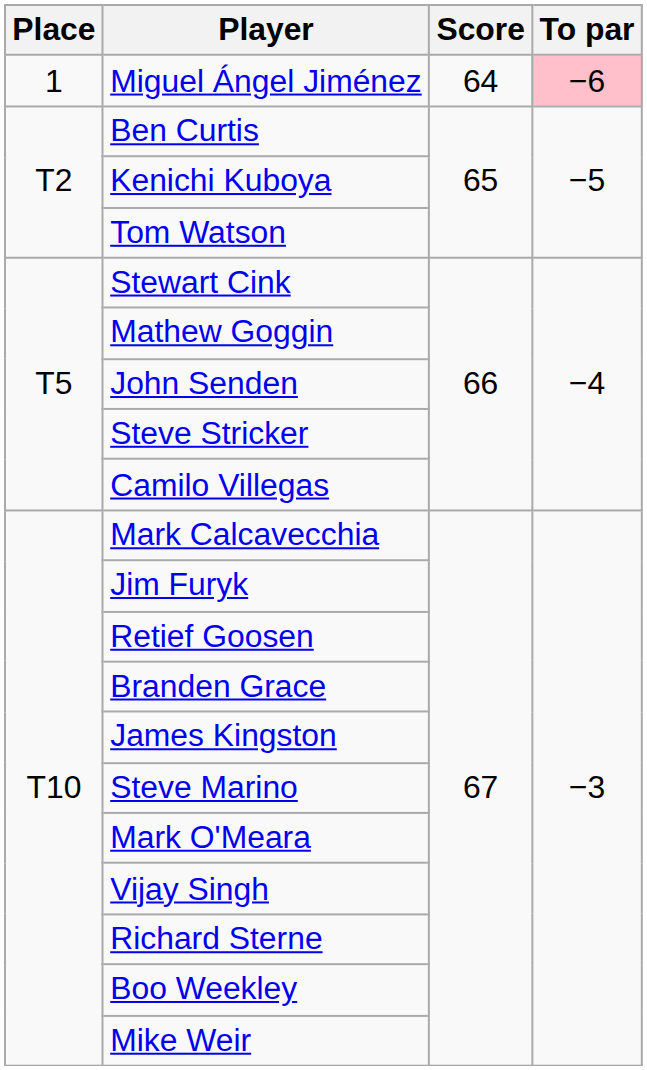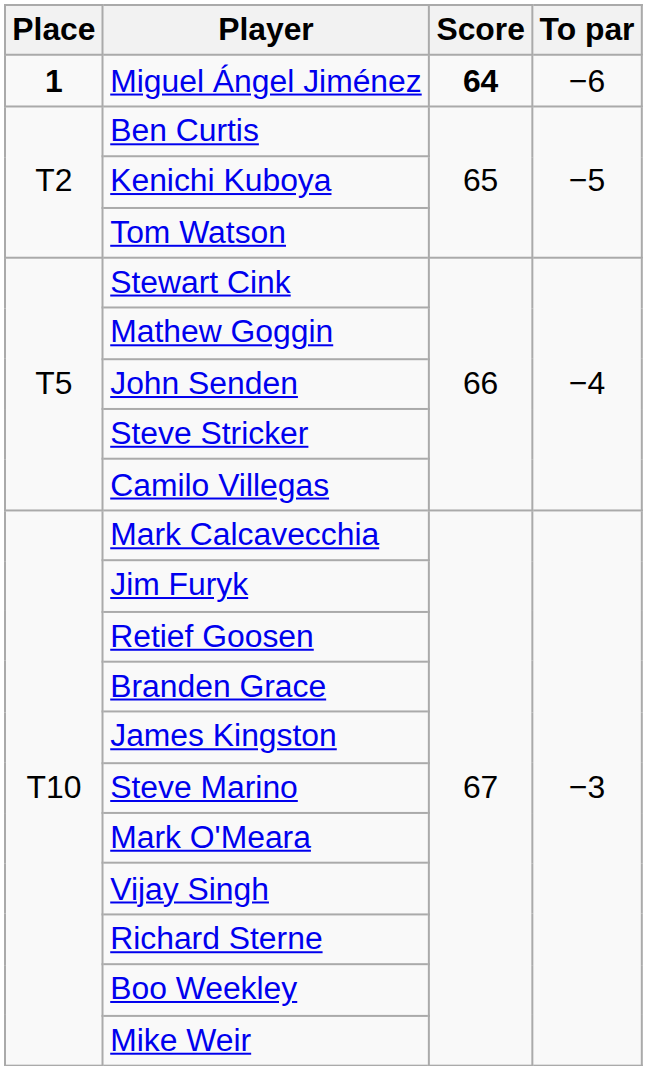(54, 80) normal -> (54, 80) bold
(481, 80) normal -> (481, 80) bold
(587, 80) pink background -> (587, 80) no background
